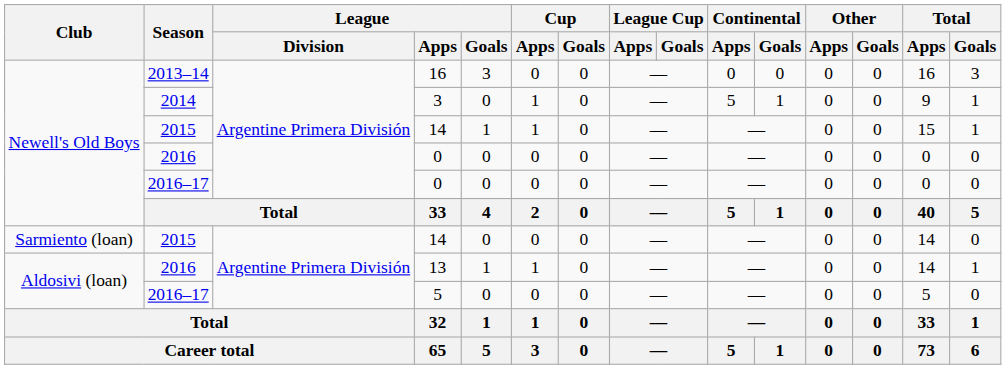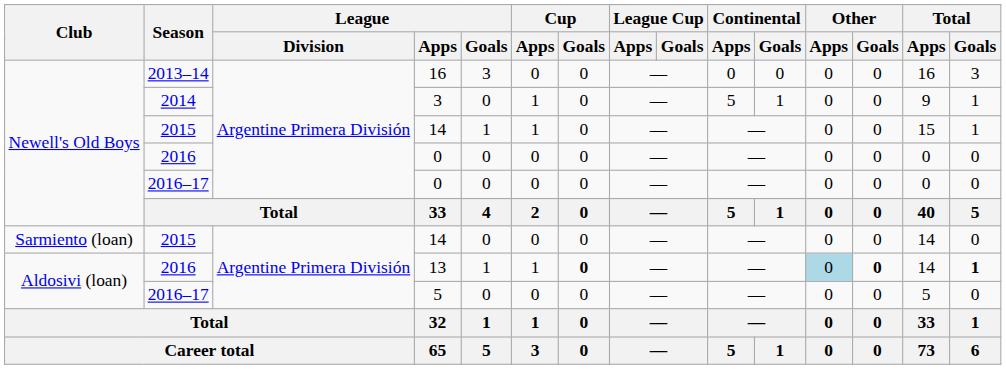(584, 267) normal -> (584, 267) bold
(829, 267) no background -> (829, 267) lightblue background
(877, 267) normal -> (877, 267) bold
(975, 267) normal -> (975, 267) bold
